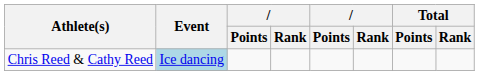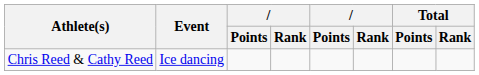(192, 59) lightblue background -> (192, 59) no background
